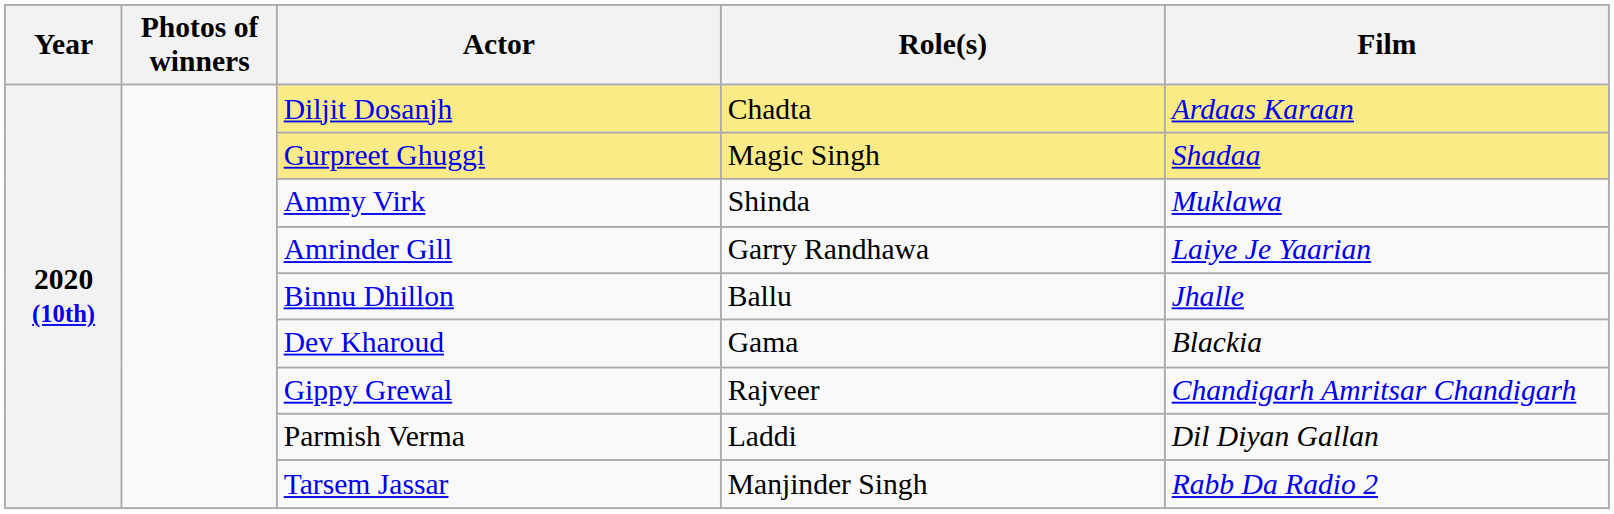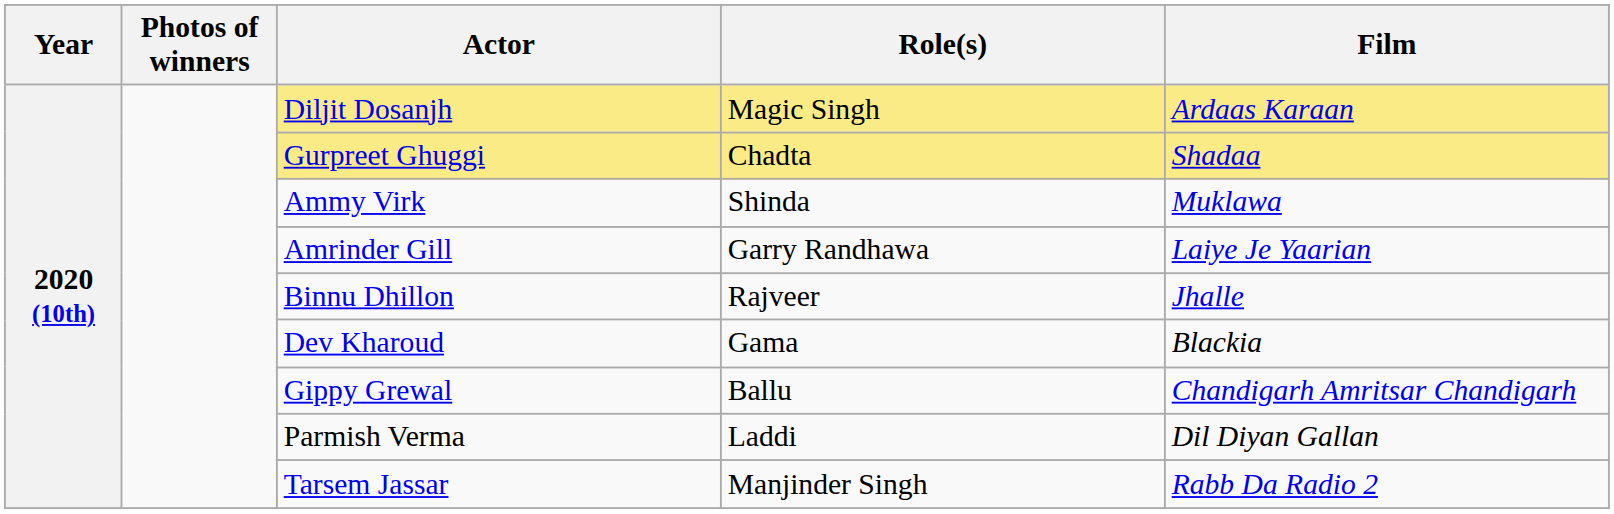(770, 108) Chadta -> (804, 108) Magic Singh
(804, 155) Magic Singh -> (770, 155) Chadta
(760, 295) Ballu -> (774, 295) Rajveer
(774, 389) Rajveer -> (760, 389) Ballu
